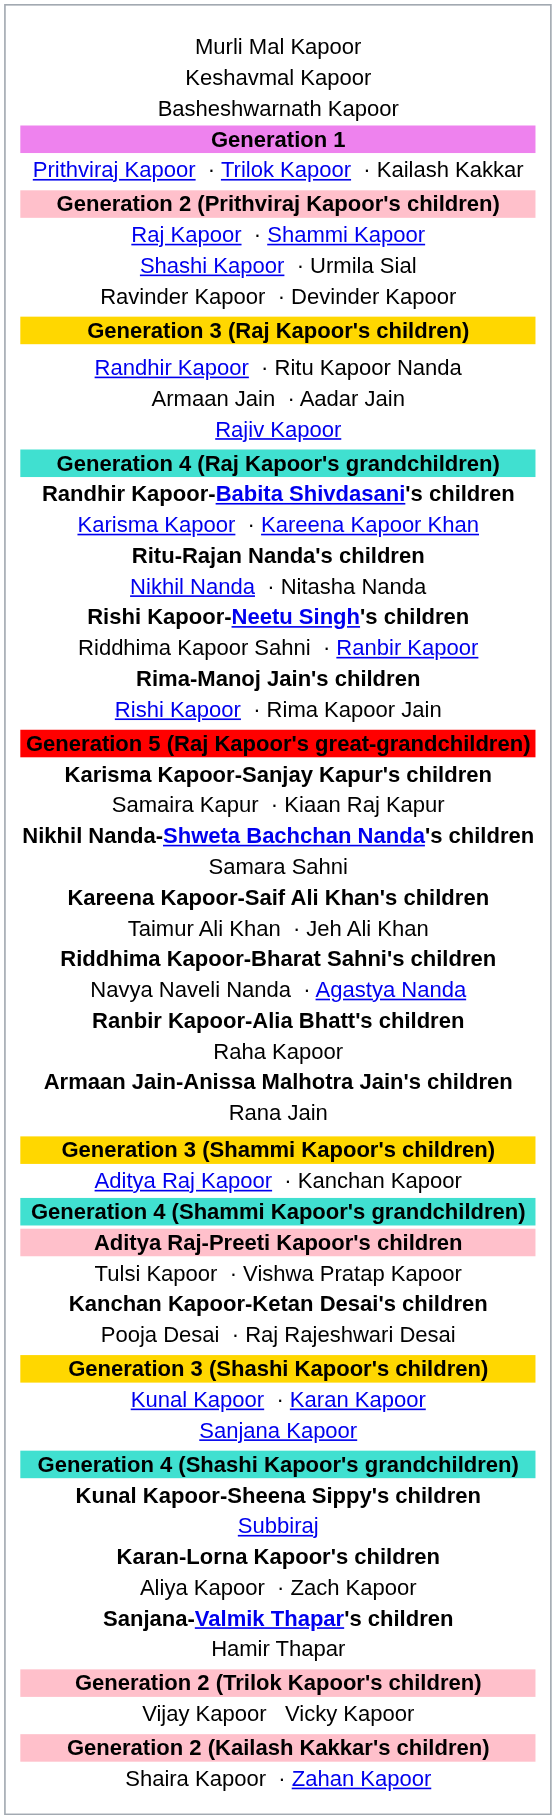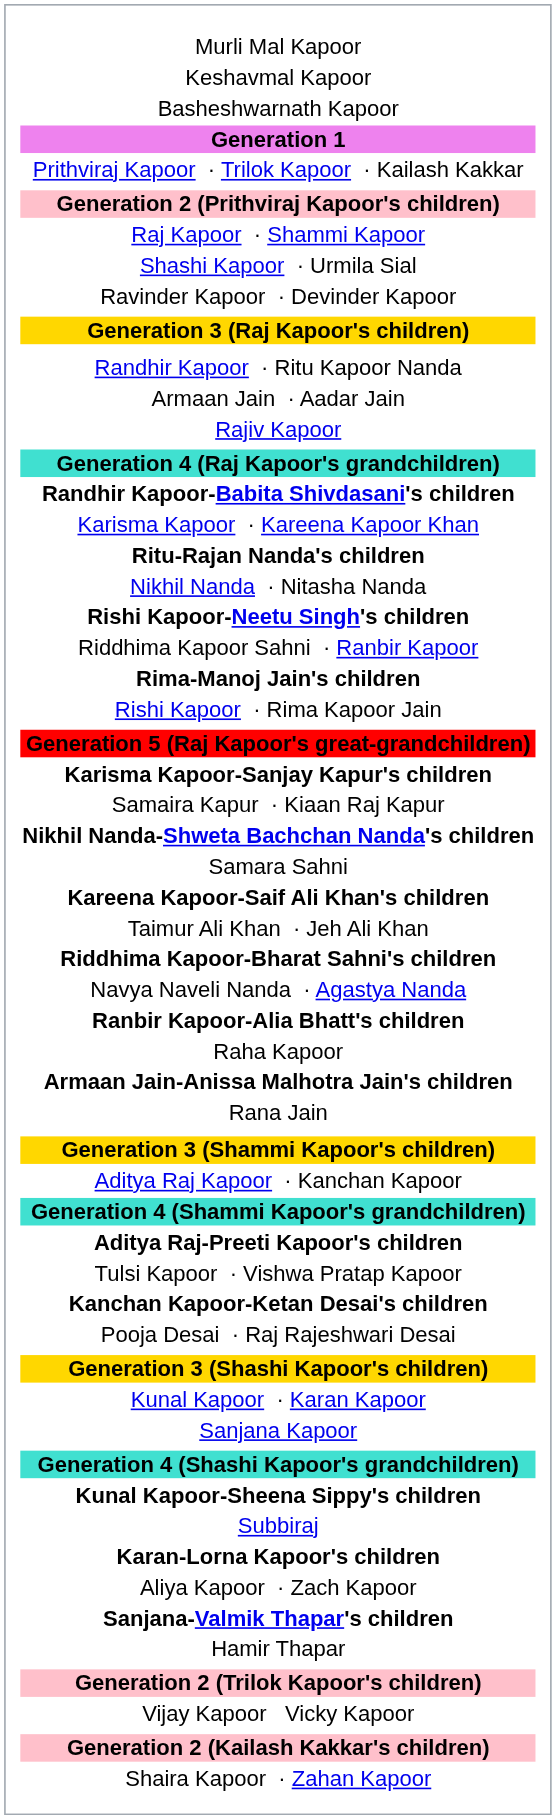(278, 1242) pink background -> (278, 1242) no background
